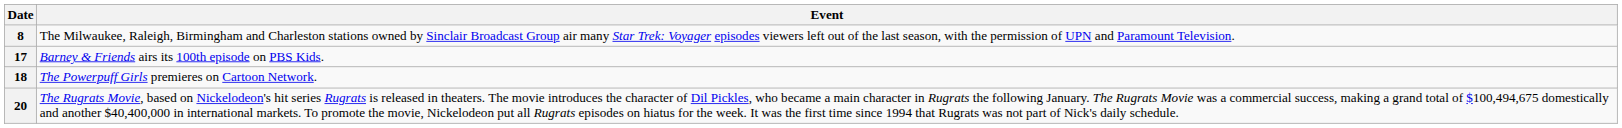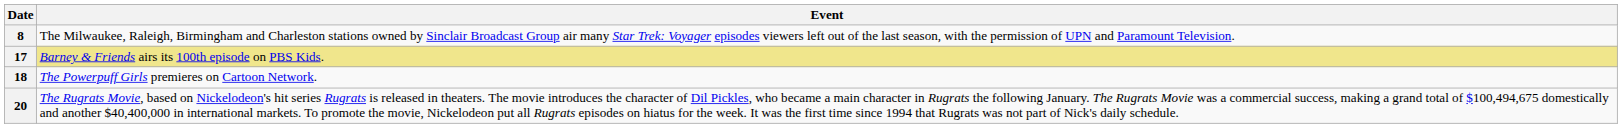(182, 56) no background -> (182, 56) khaki background
